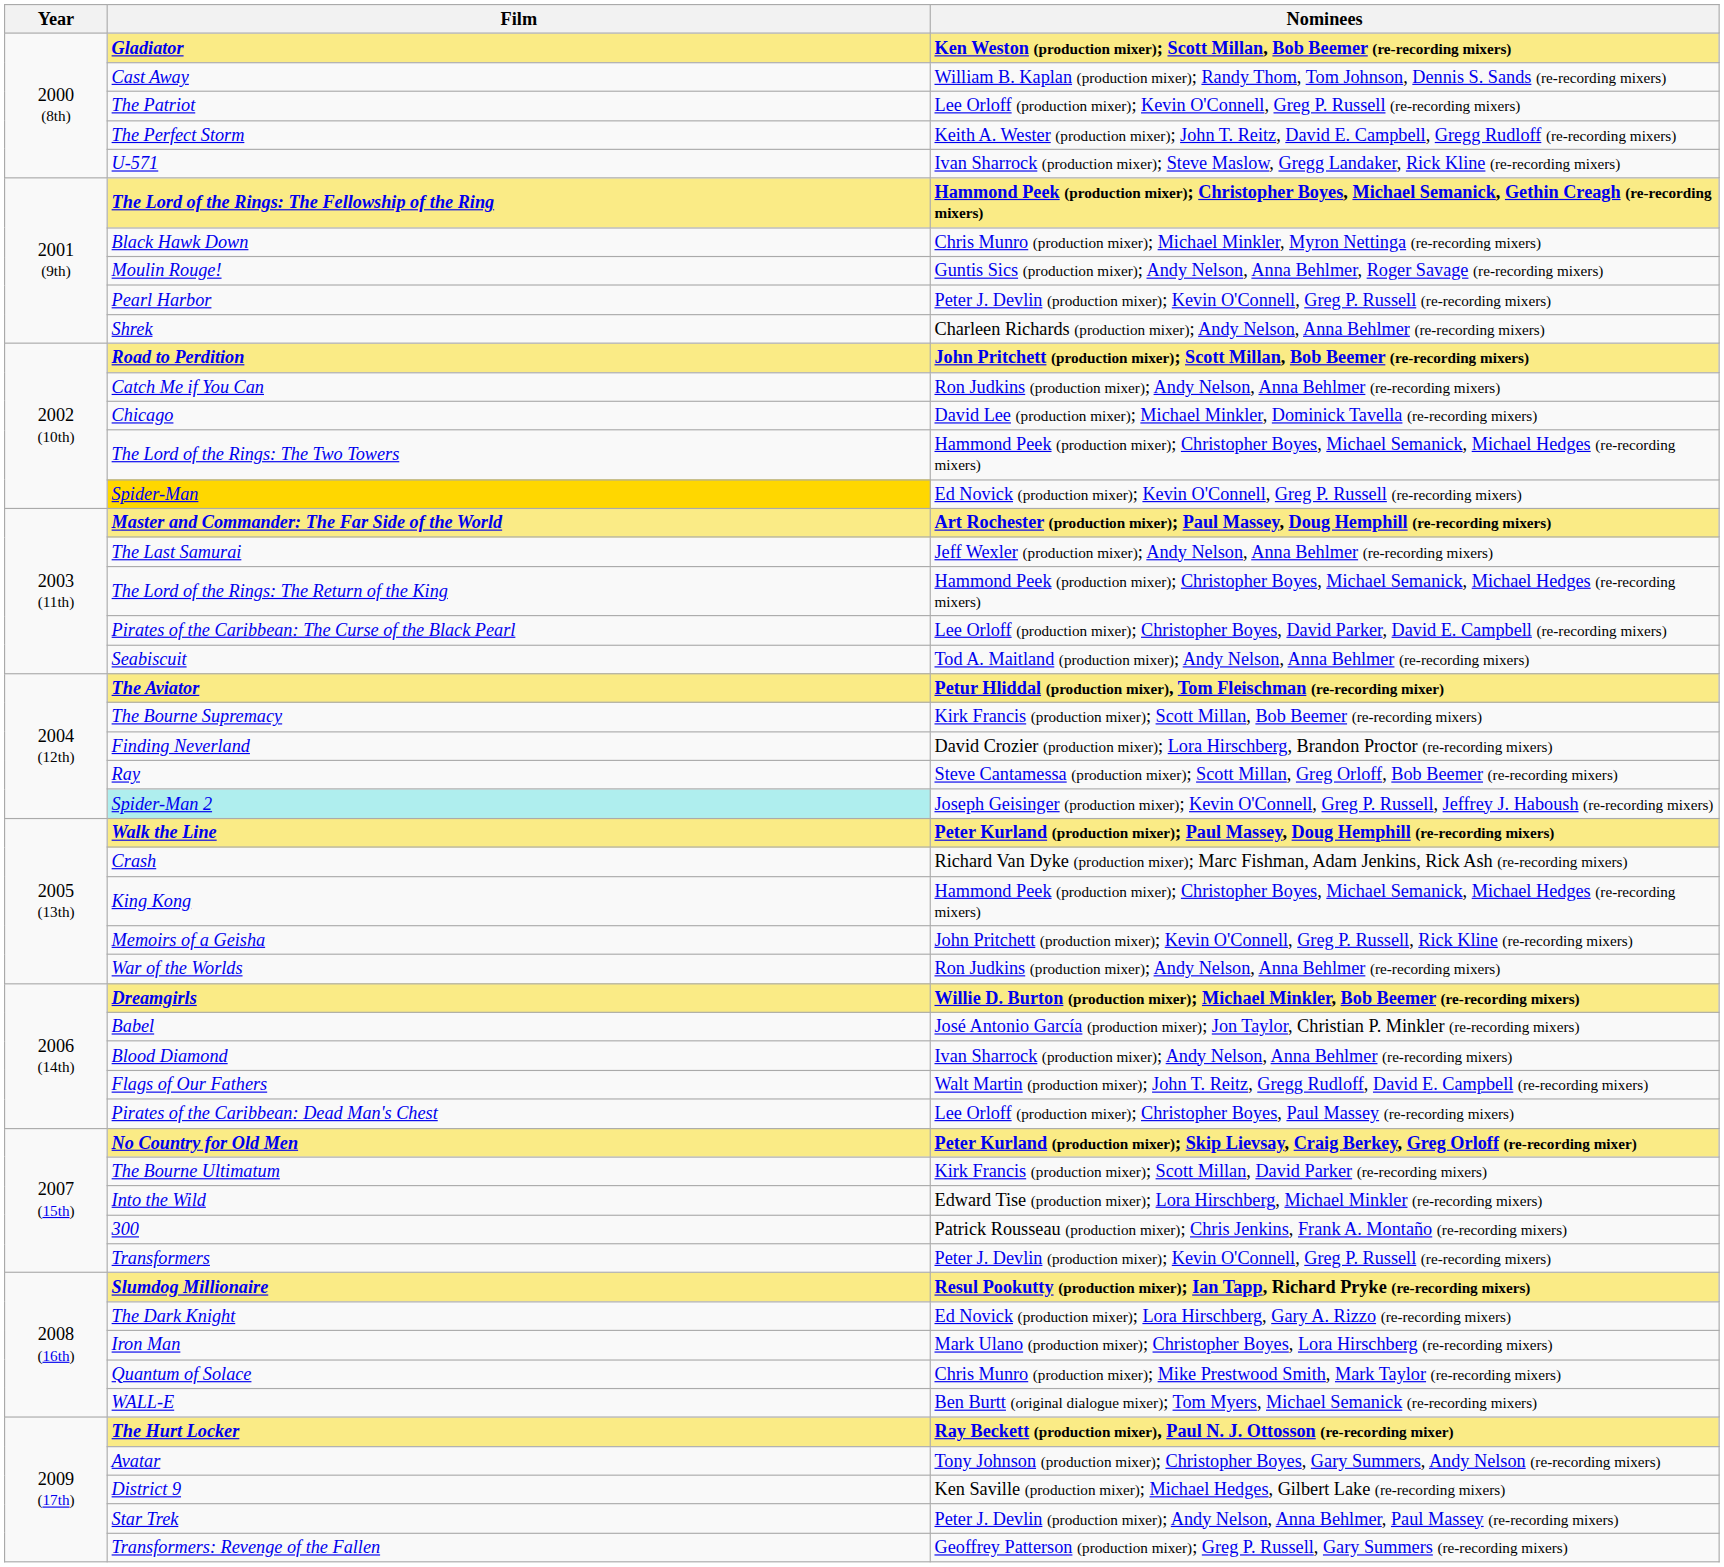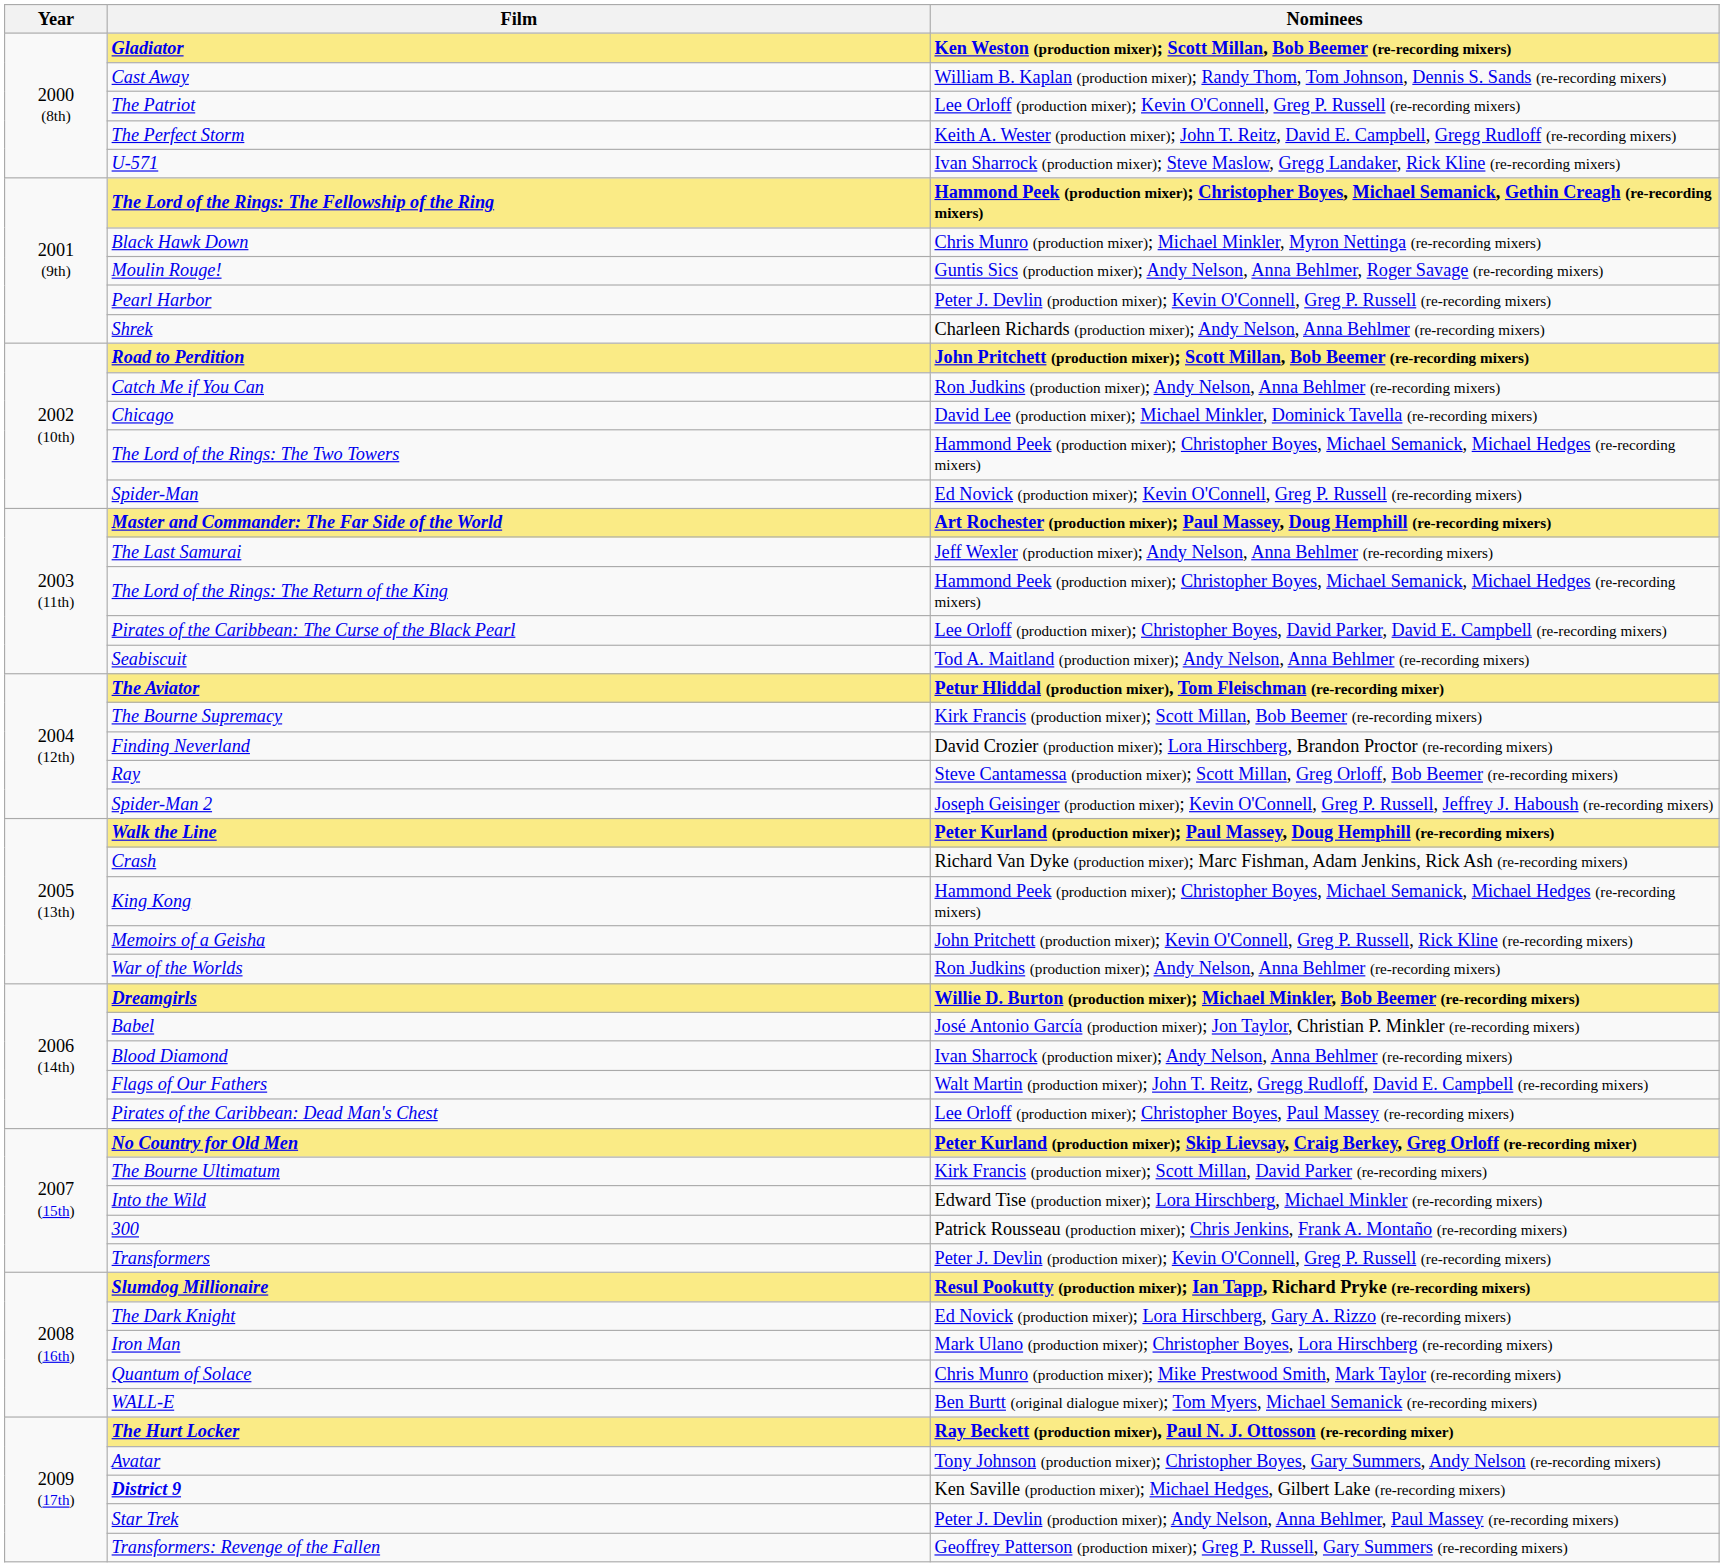(155, 493) gold background -> (155, 493) no background
(162, 803) paleturquoise background -> (162, 803) no background
(146, 1489) normal -> (146, 1489) bold
